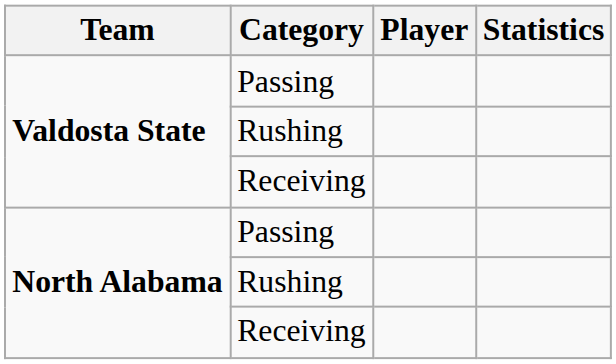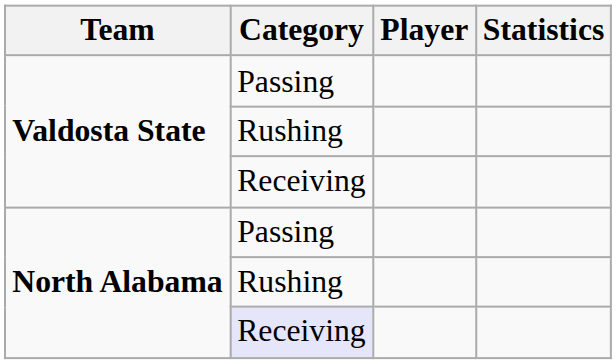(301, 331) no background -> (301, 331) lavender background
